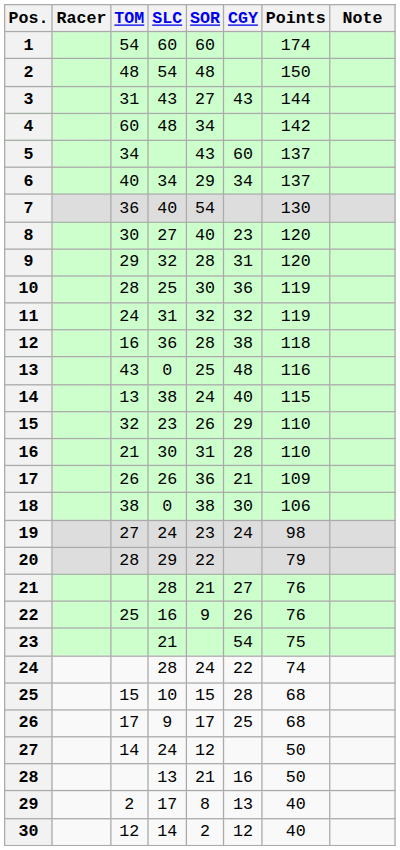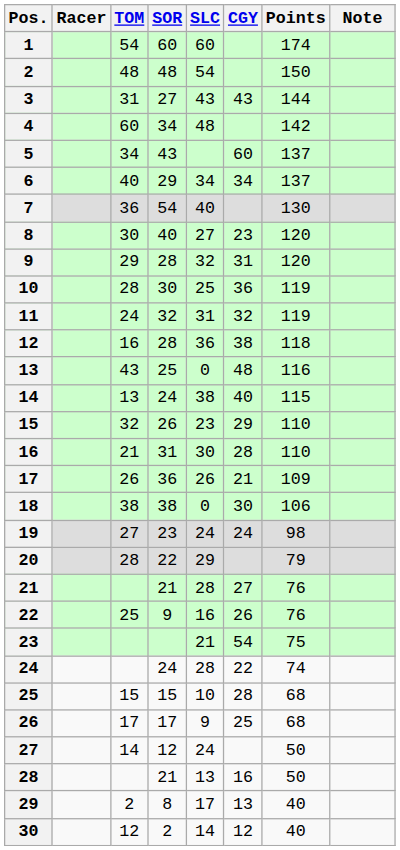columns swapped: (205, 18) <-> (167, 18)
